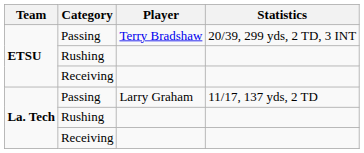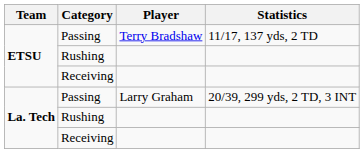(282, 35) 20/39, 299 yds, 2 TD, 3 INT -> (263, 35) 11/17, 137 yds, 2 TD
(263, 96) 11/17, 137 yds, 2 TD -> (282, 96) 20/39, 299 yds, 2 TD, 3 INT
